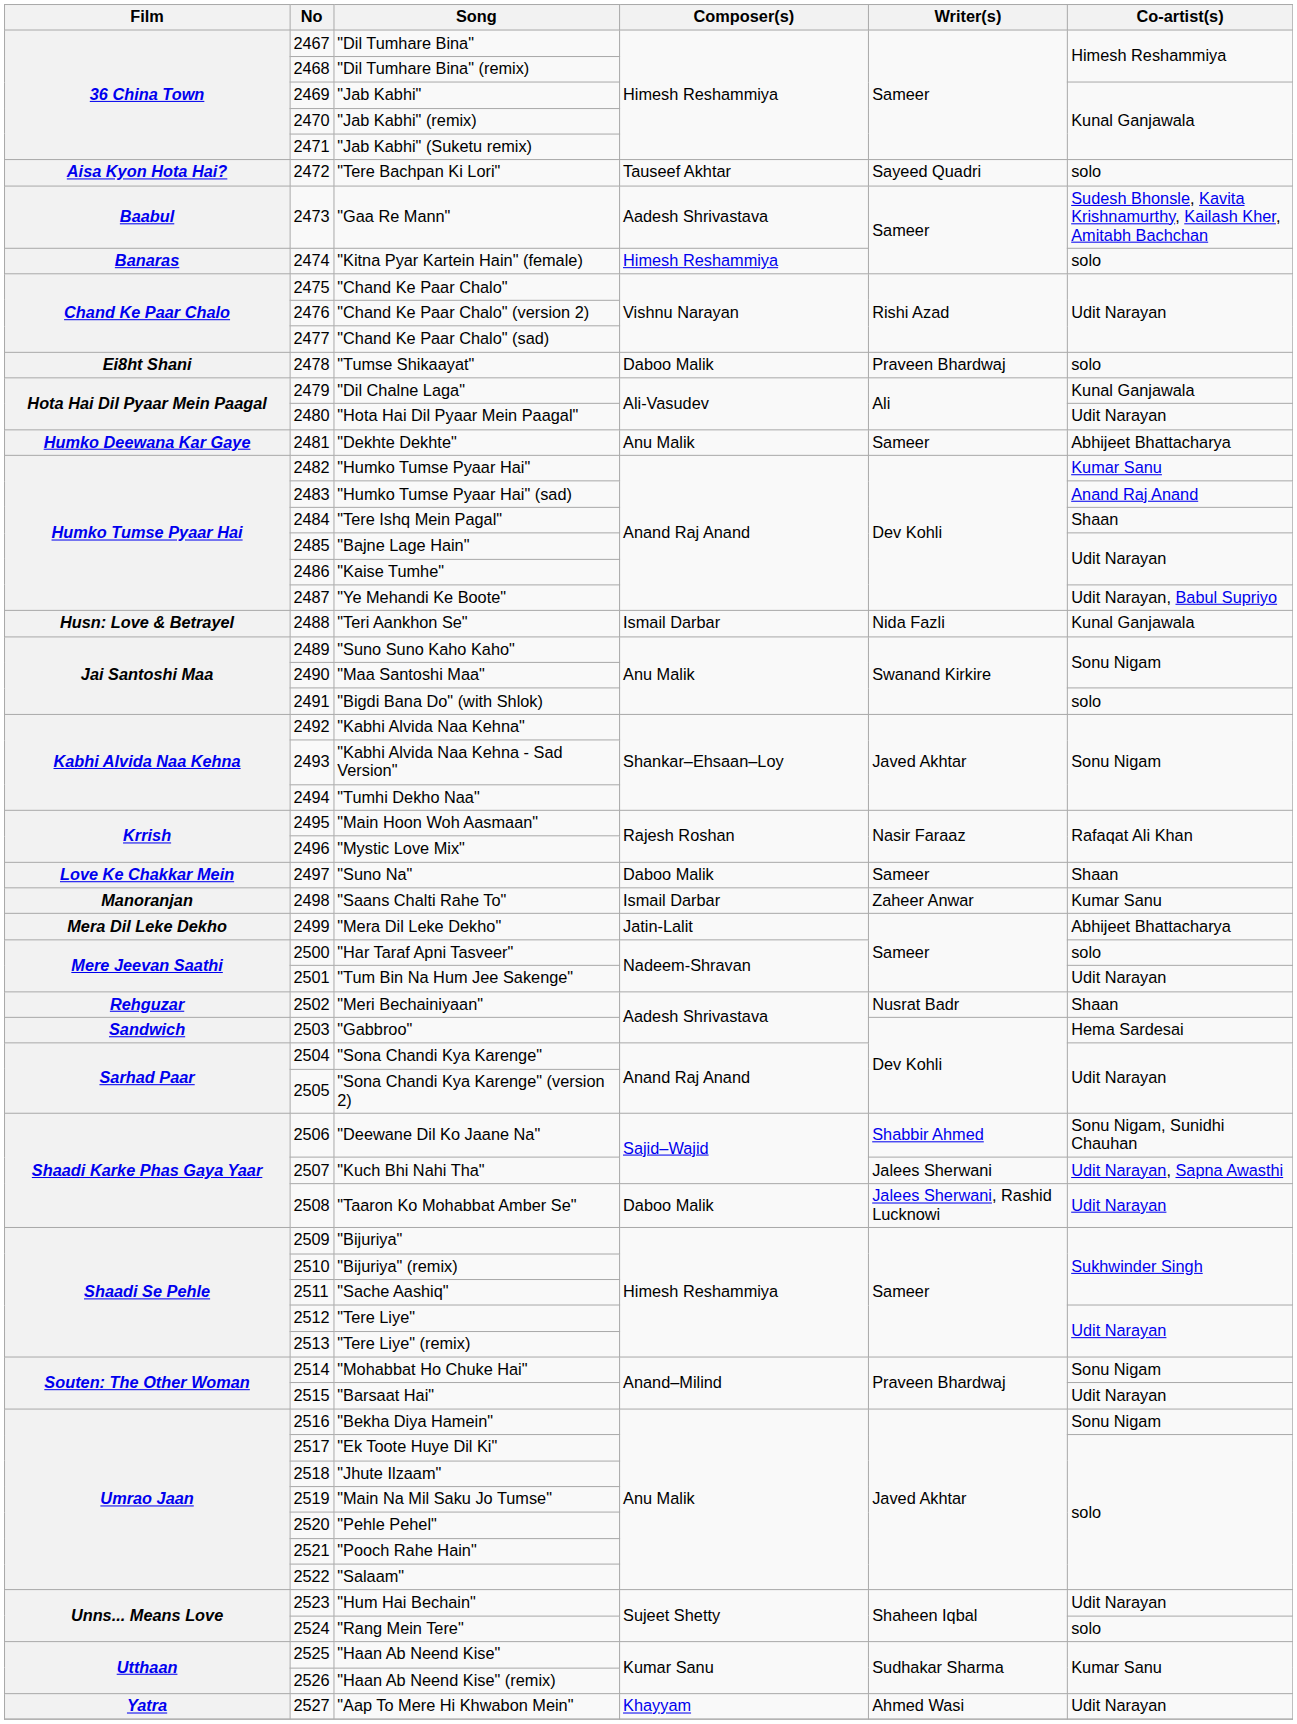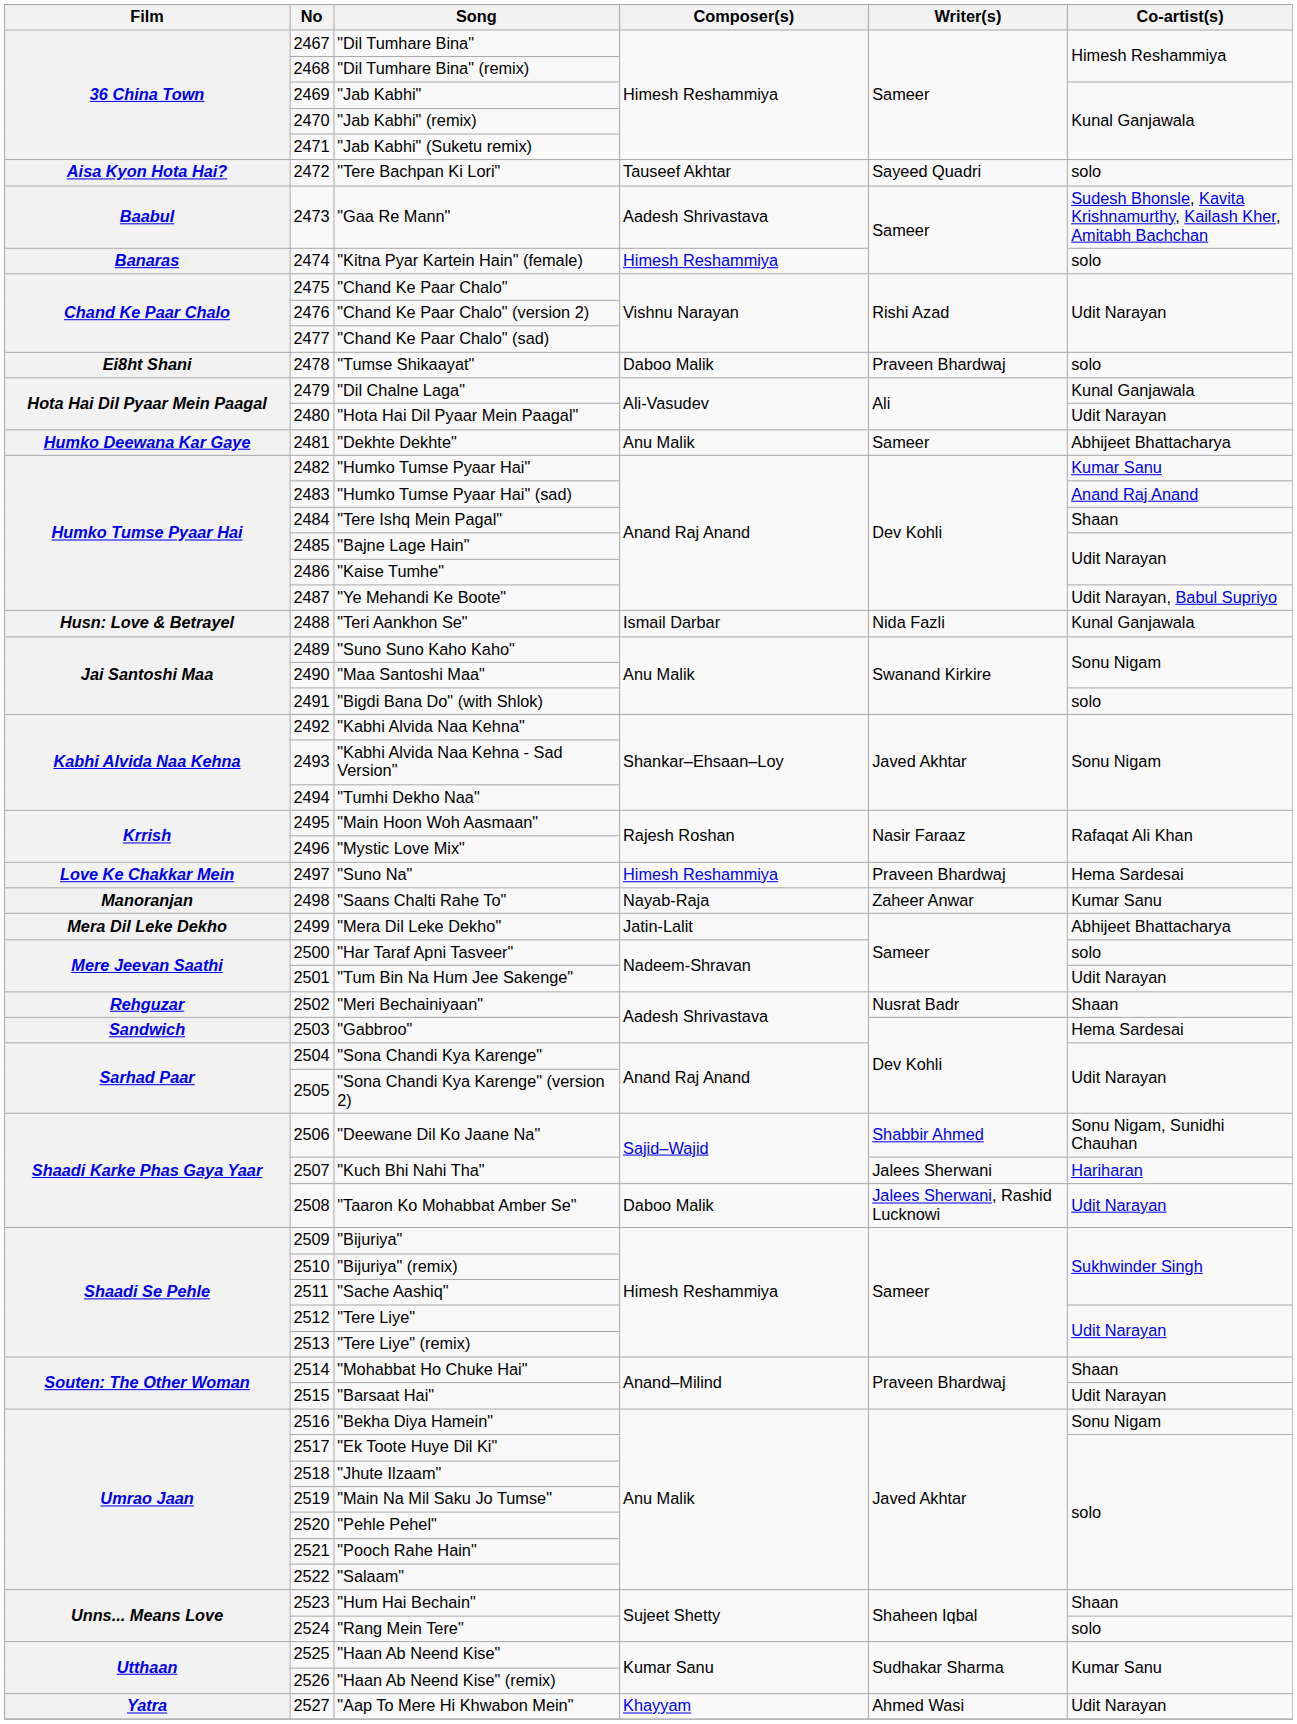(668, 874) Daboo Malik -> (701, 874) Himesh Reshammiya
(901, 874) Sameer -> (939, 874) Praveen Bhardwaj
(1095, 874) Shaan -> (1127, 874) Hema Sardesai
(672, 900) Ismail Darbar -> (666, 900) Nayab-Raja
(1177, 1170) Udit Narayan, Sapna Awasthi -> (1107, 1170) Hariharan
(1116, 1369) Sonu Nigam -> (1095, 1369) Shaan
(1119, 1602) Udit Narayan -> (1095, 1602) Shaan
